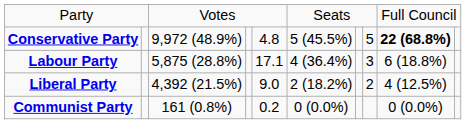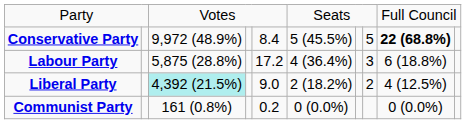(269, 38) 4.8 -> (269, 38) 8.4
(269, 61) 17.1 -> (269, 61) 17.2
(197, 84) no background -> (197, 84) paleturquoise background
